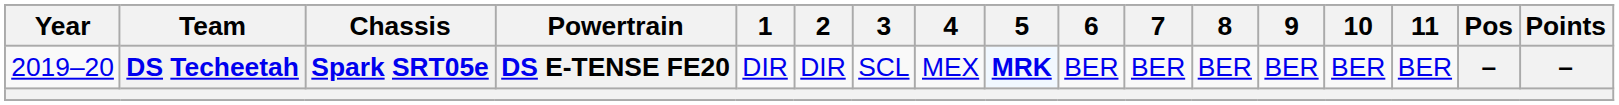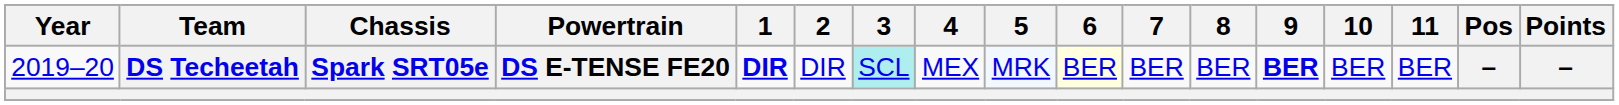(765, 67) normal -> (765, 67) bold
(884, 67) no background -> (884, 67) paleturquoise background
(1022, 67) bold -> (1021, 67) normal
(1091, 67) no background -> (1090, 67) lightyellow background
(1292, 67) normal -> (1291, 67) bold
